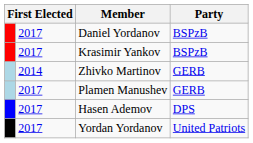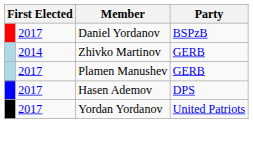- row: (119, 52)
